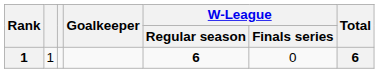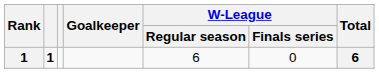(50, 57) normal -> (50, 57) bold
(196, 57) bold -> (196, 57) normal
